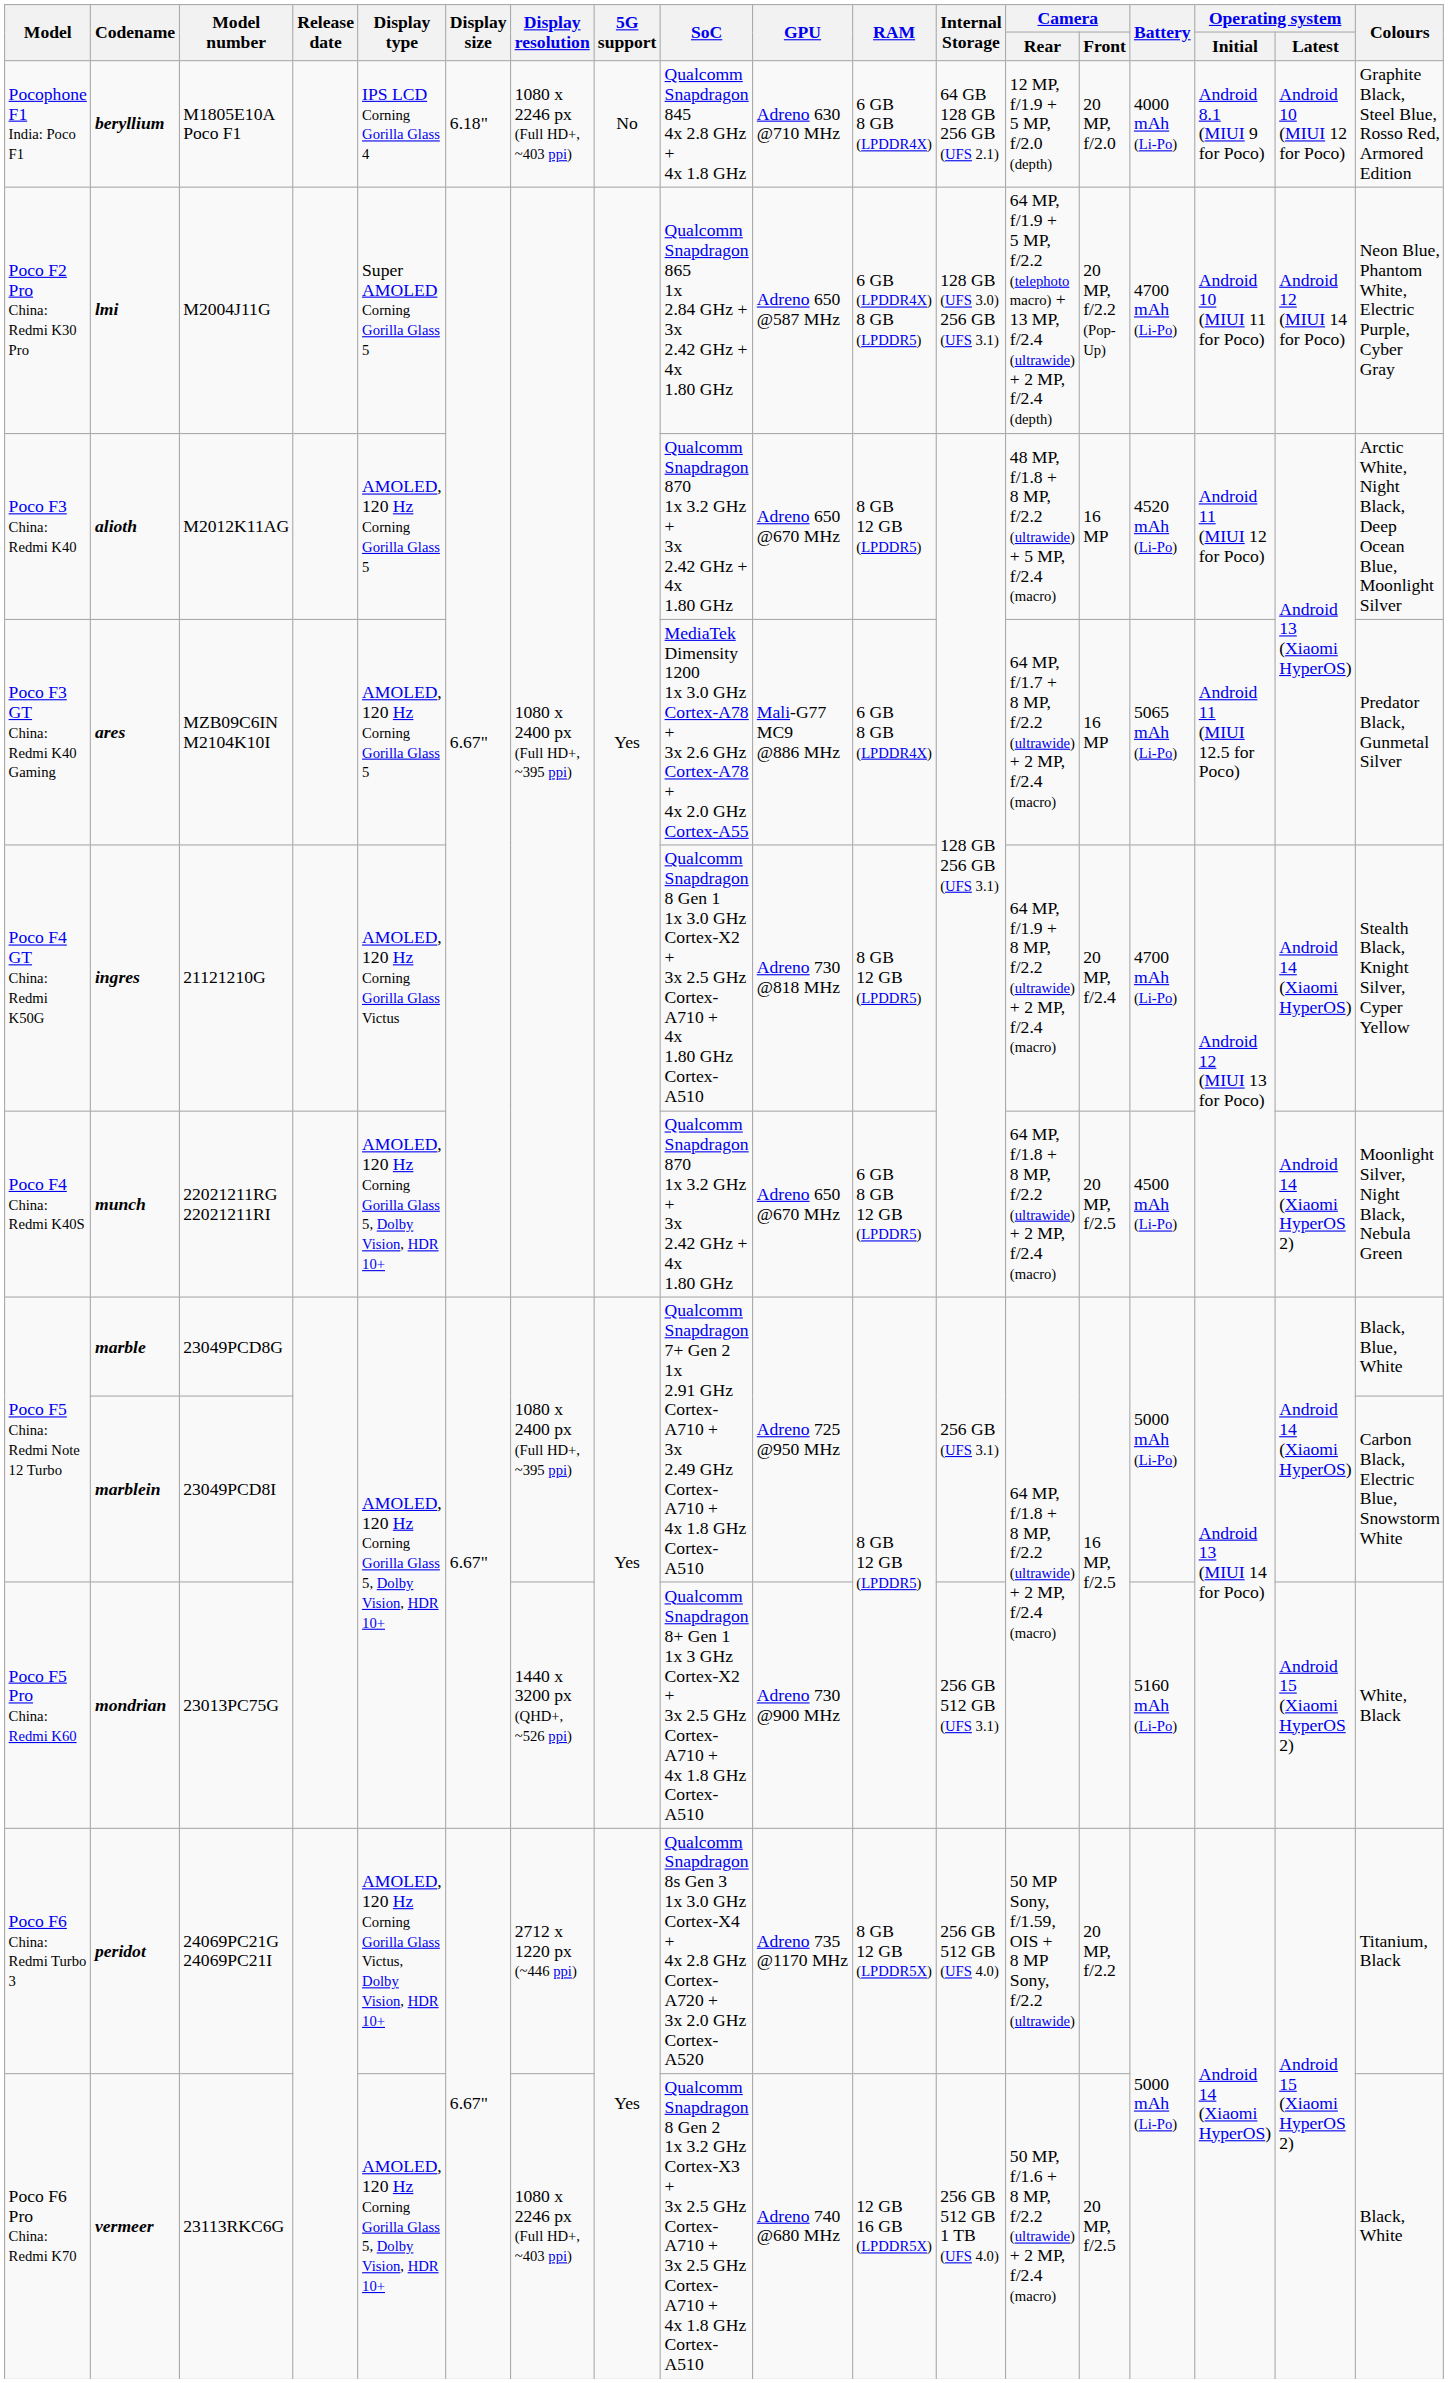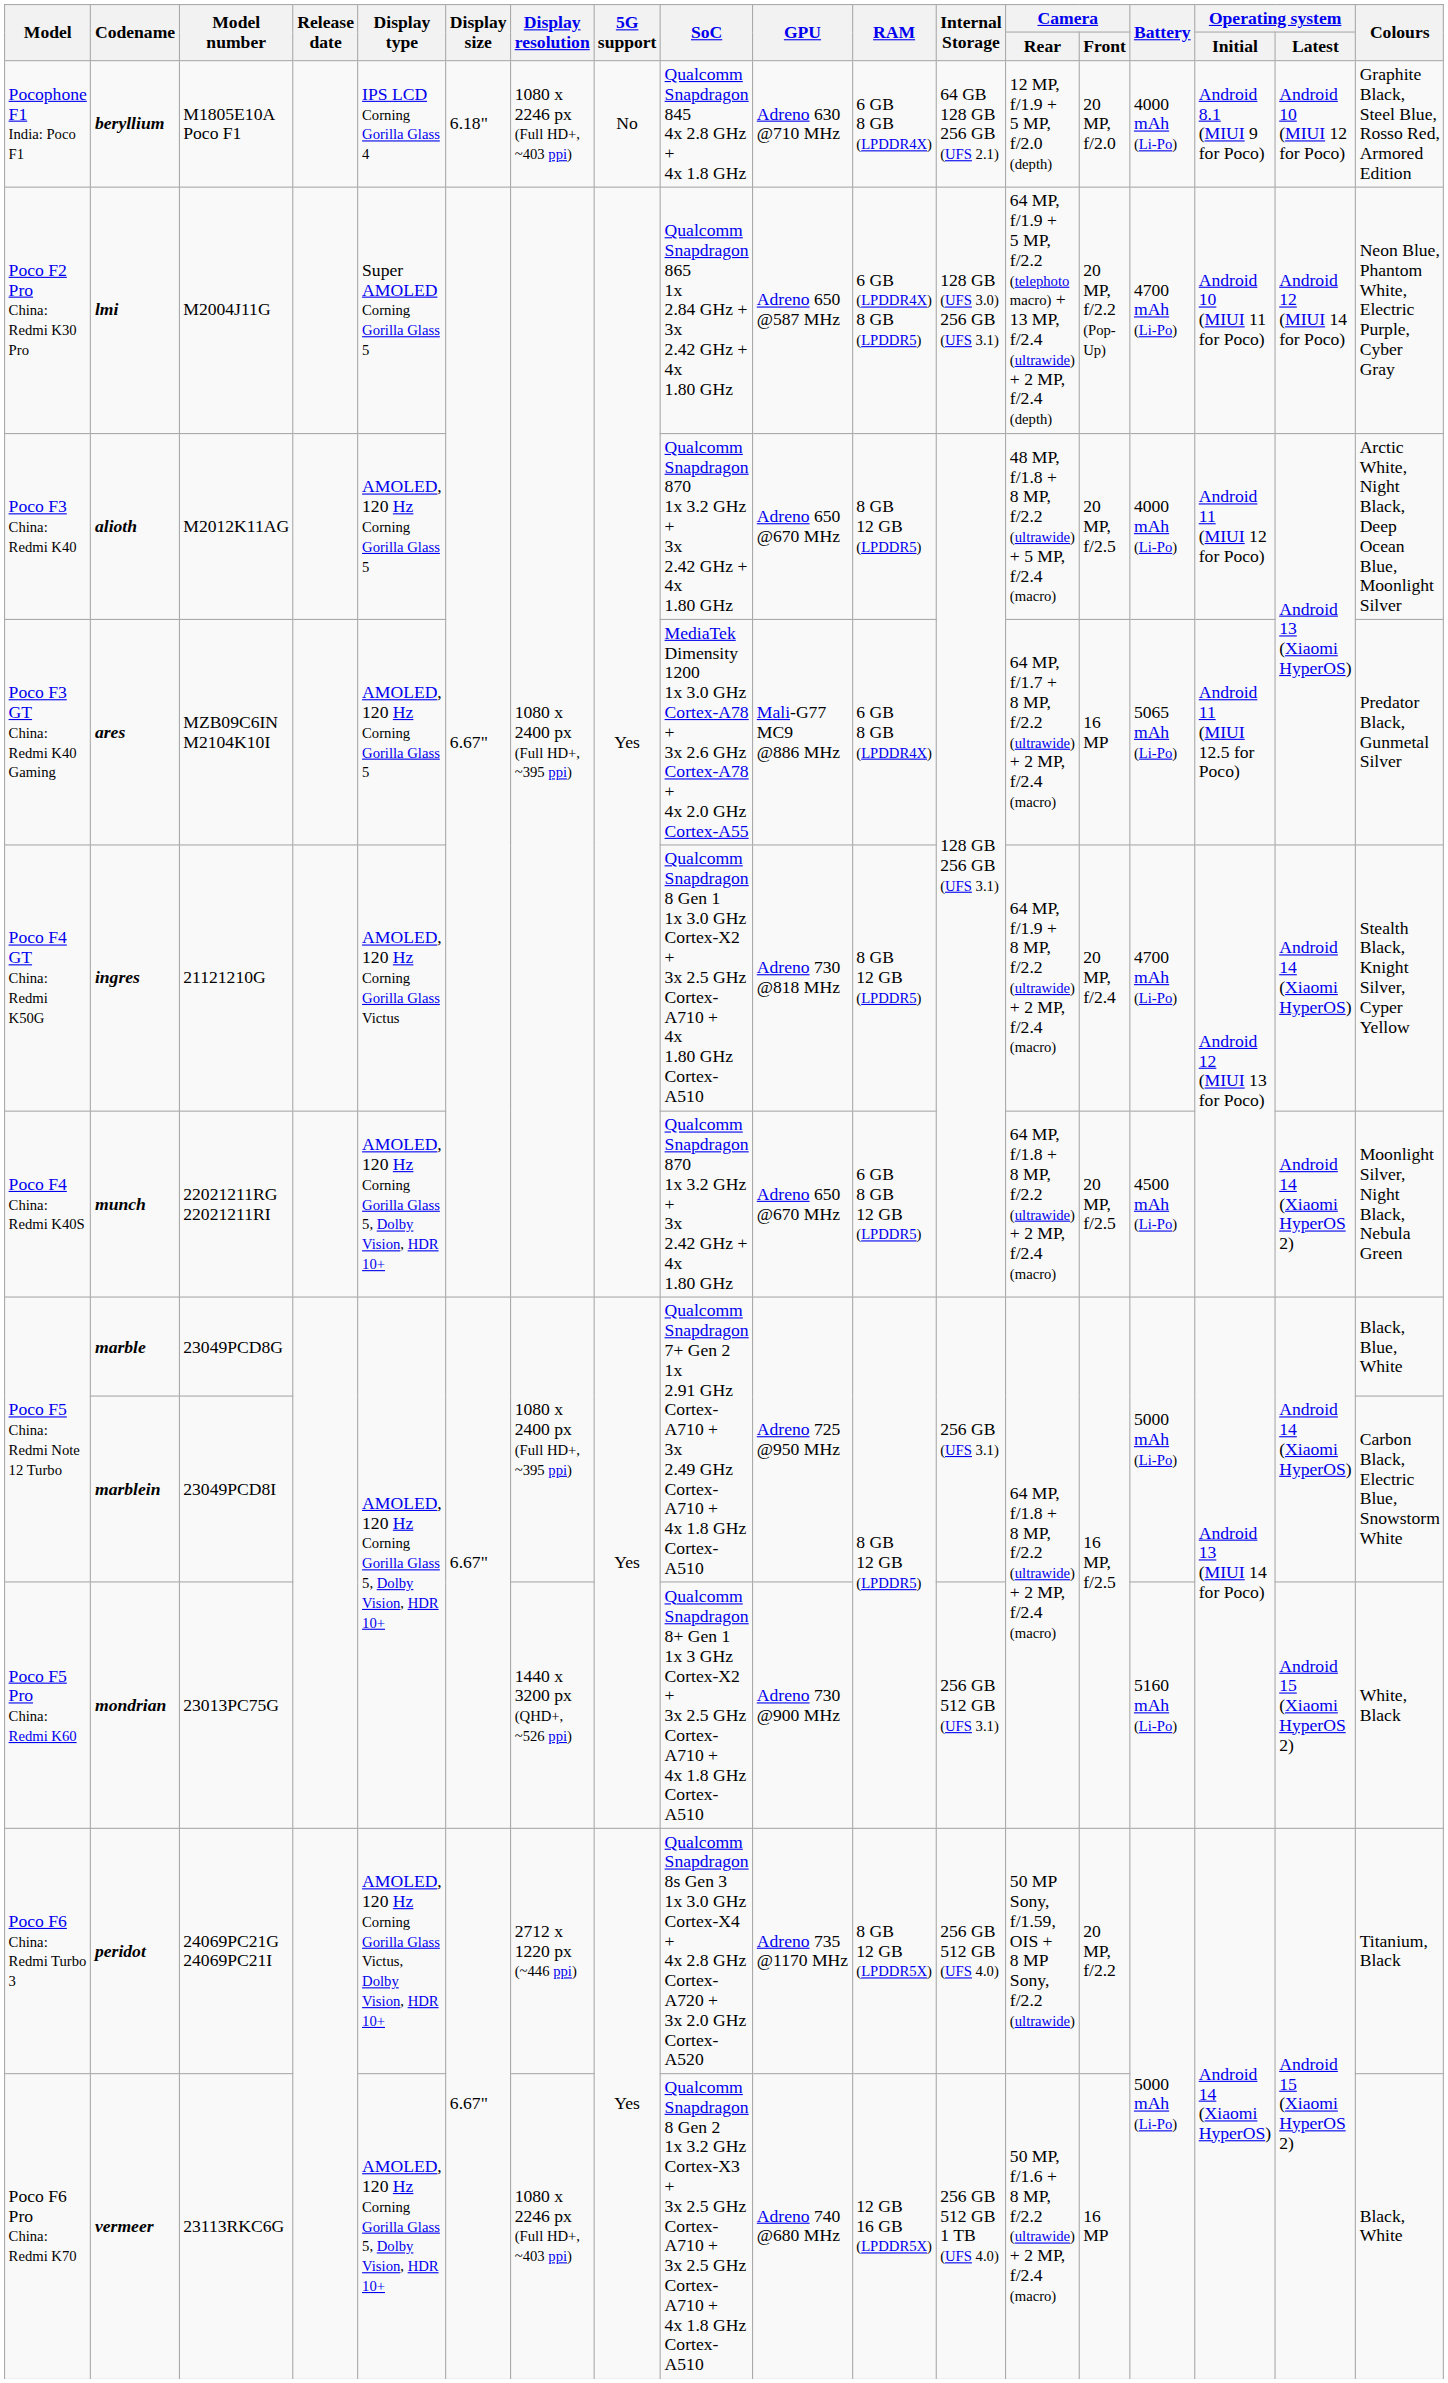(1096, 526) 16 MP -> (1100, 526) 20 MP, f/2.5
(1156, 526) 4520 mAh (Li-Po) -> (1156, 526) 4000 mAh (Li-Po)
(1100, 2226) 20 MP, f/2.5 -> (1096, 2226) 16 MP
